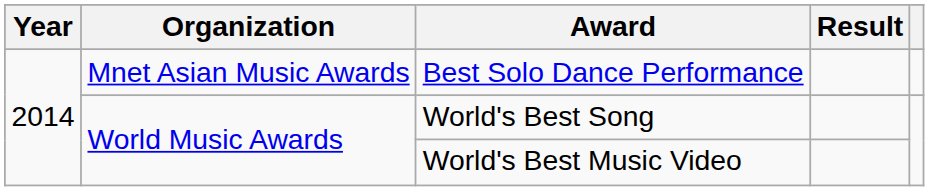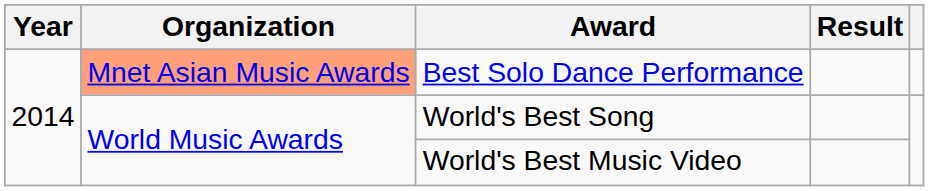(249, 71) no background -> (249, 71) lightsalmon background
